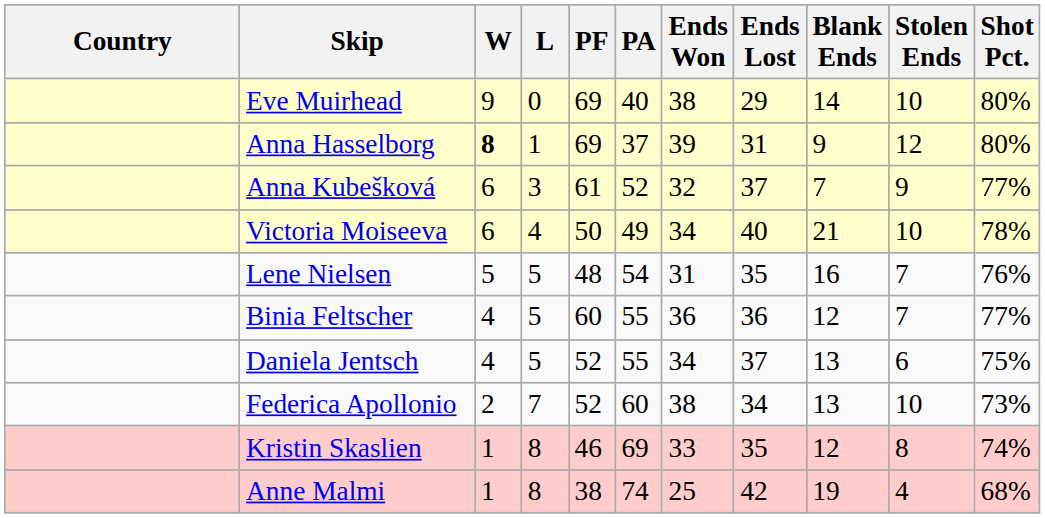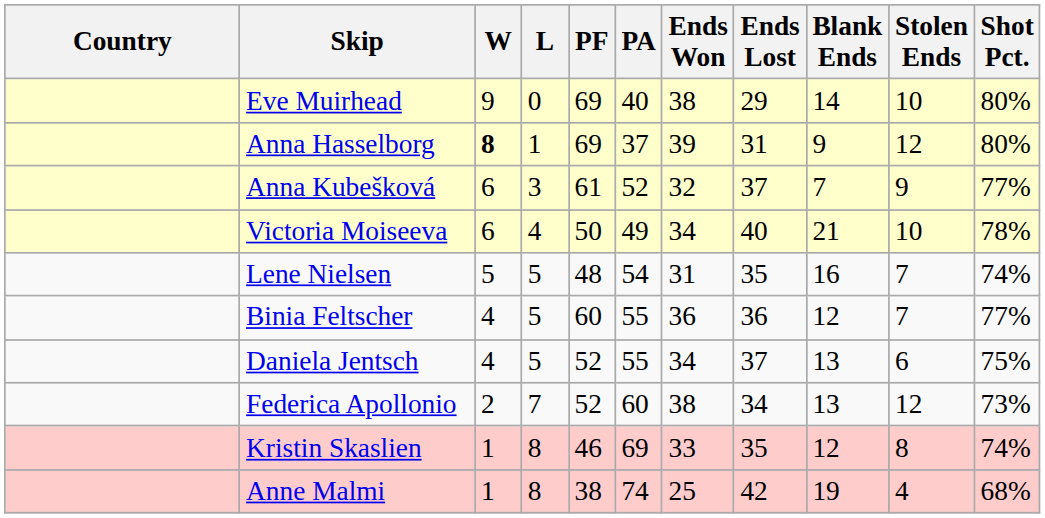(1006, 273) 76% -> (1006, 273) 74%
(909, 404) 10 -> (909, 404) 12
